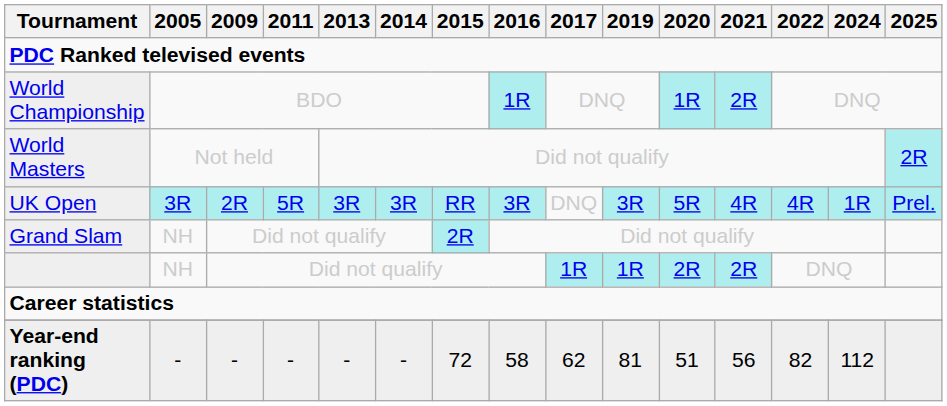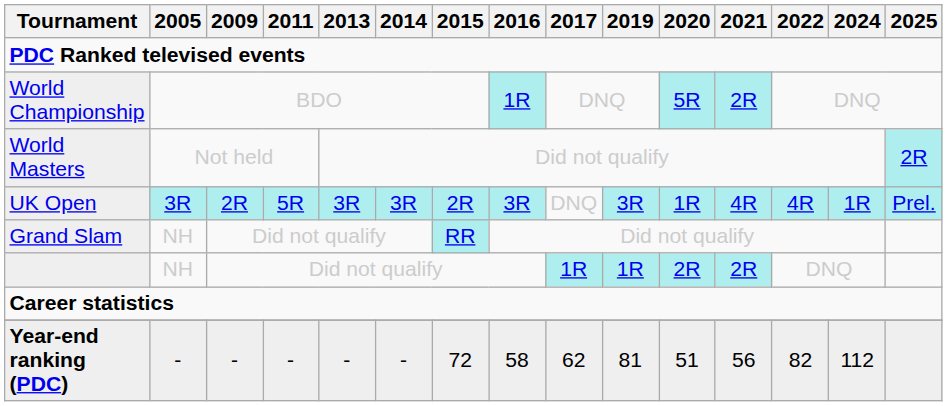(687, 100) 1R -> (687, 100) 5R
(460, 202) RR -> (460, 202) 2R
(687, 202) 5R -> (687, 202) 1R
(460, 236) 2R -> (460, 236) RR
